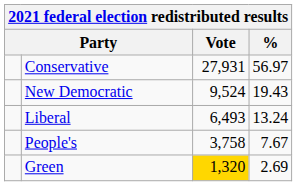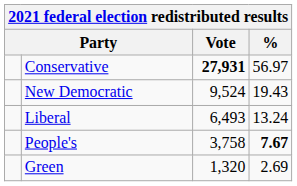(224, 67) normal -> (224, 67) bold
(274, 142) normal -> (274, 142) bold
(227, 167) gold background -> (227, 167) no background
